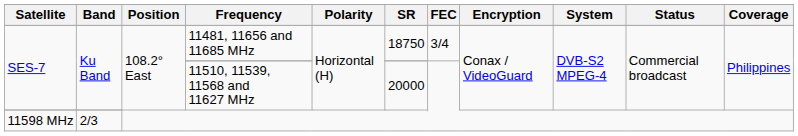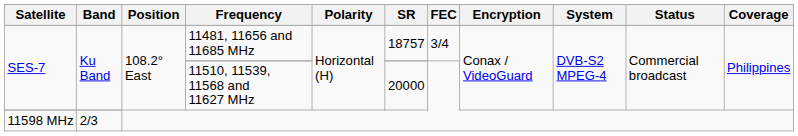(406, 43) 18750 -> (406, 43) 18757
